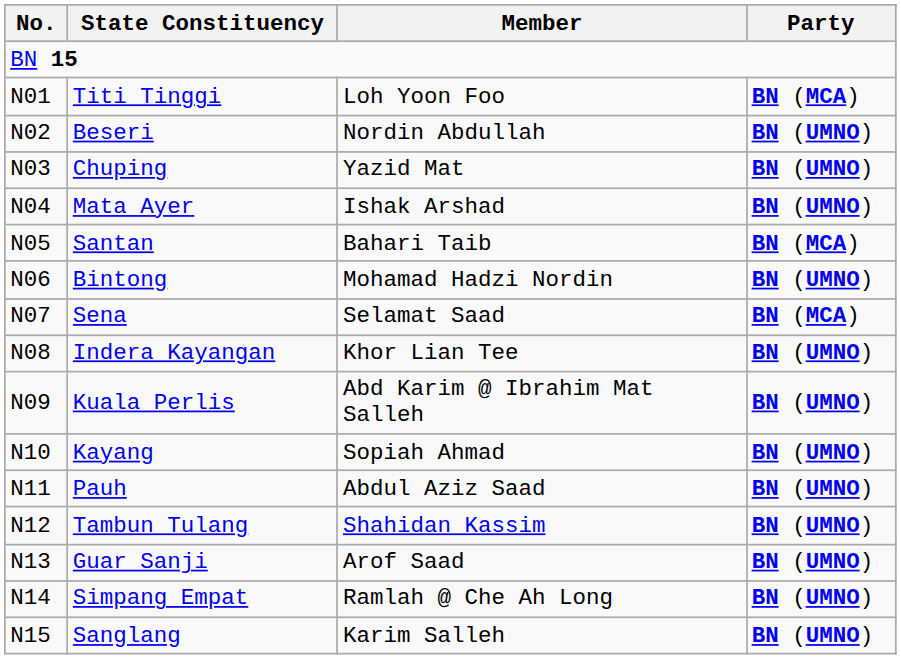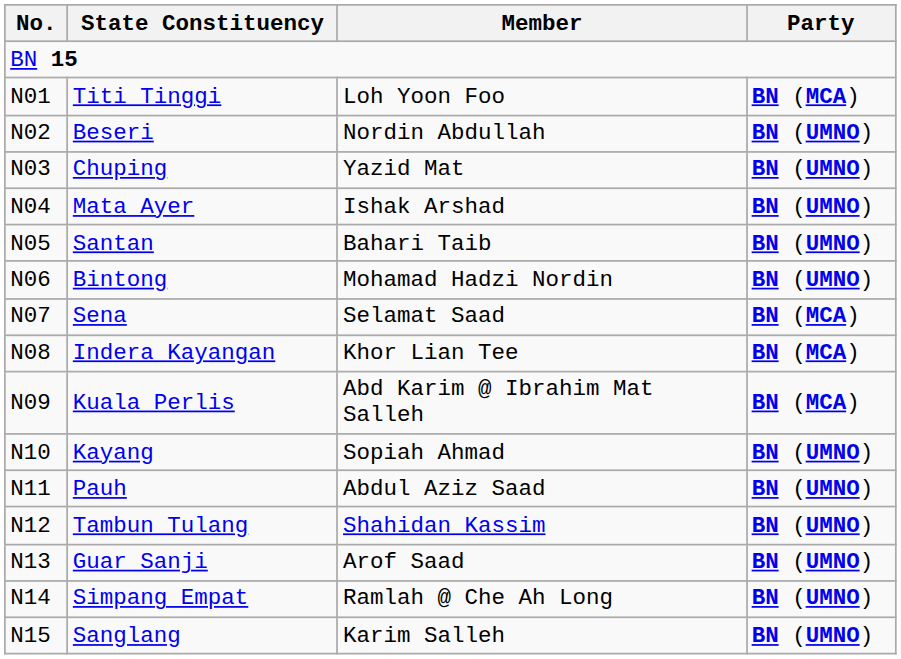(806, 243) BN (MCA) -> (812, 243) BN (UMNO)
(812, 353) BN (UMNO) -> (806, 353) BN (MCA)
(812, 403) BN (UMNO) -> (806, 403) BN (MCA)
